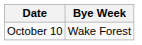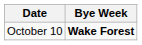(99, 31) normal -> (101, 31) bold
